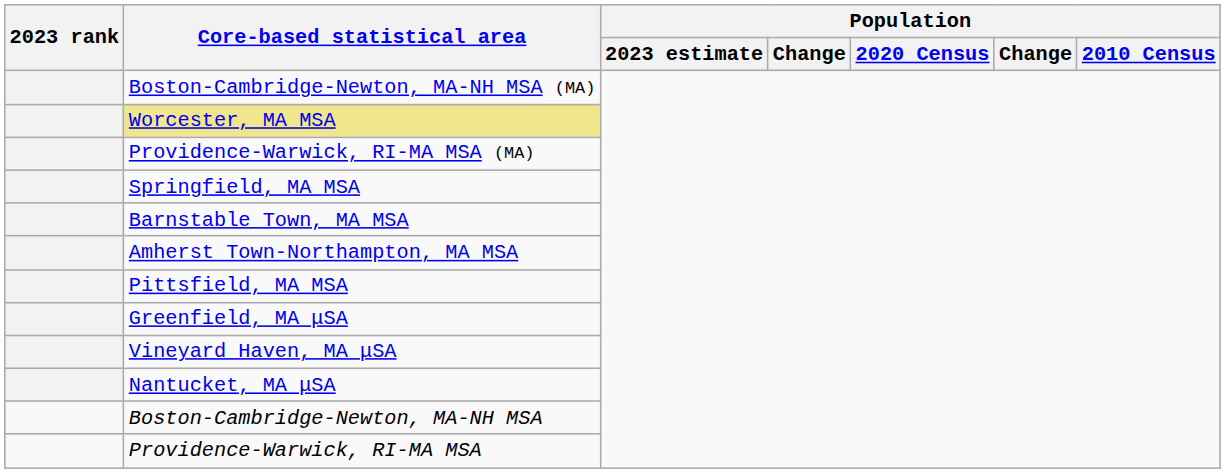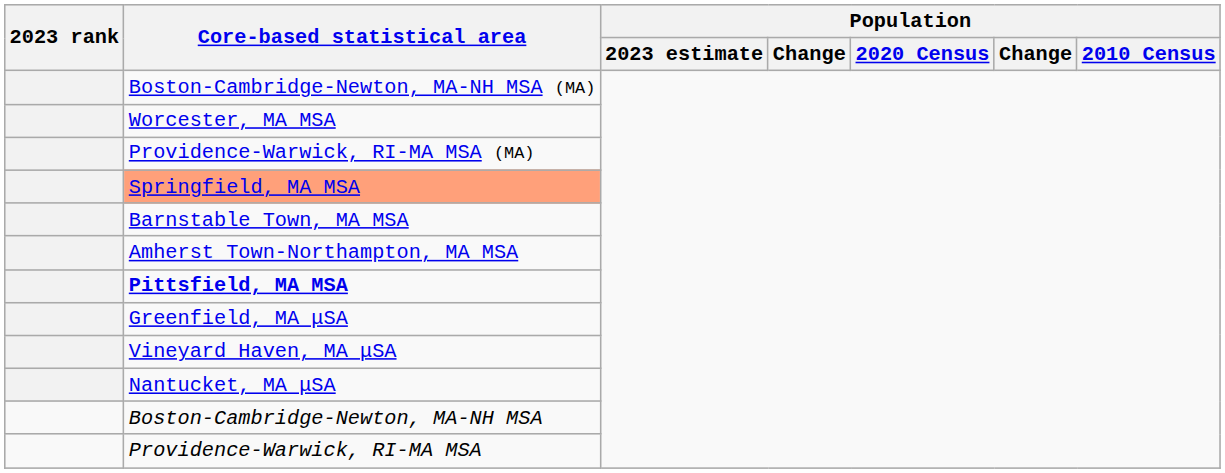(232, 120) khaki background -> (232, 120) no background
(244, 187) no background -> (244, 187) lightsalmon background
(238, 286) normal -> (238, 286) bold
